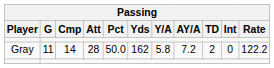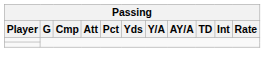- row: (22, 50)
